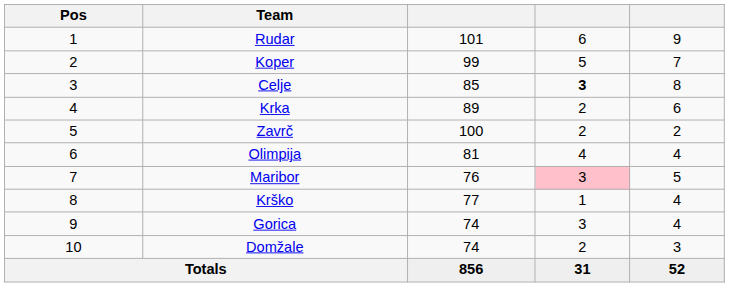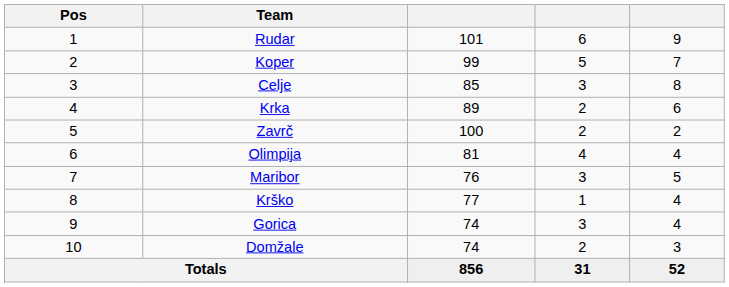(582, 85) bold -> (582, 85) normal
(582, 177) pink background -> (582, 177) no background
